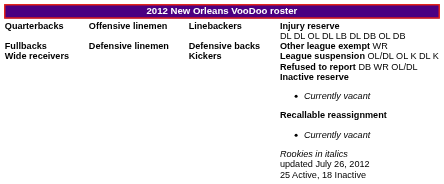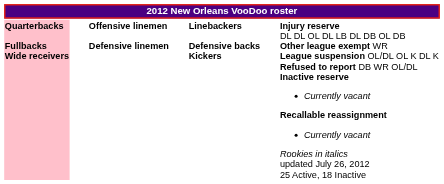(37, 41) no background -> (37, 41) pink background
